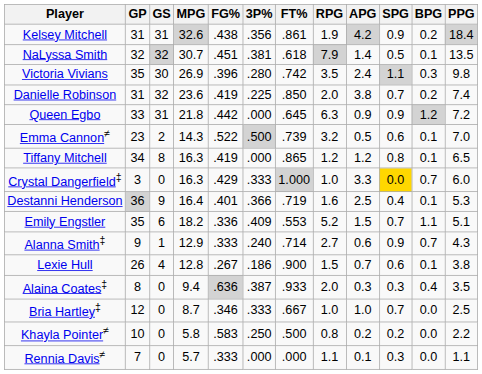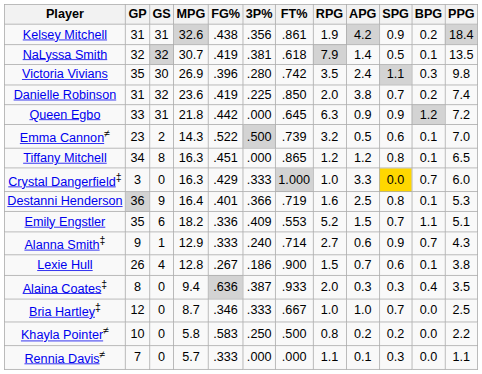(226, 54) .451 -> (226, 54) .419
(226, 158) .419 -> (226, 158) .451
(396, 201) 0.4 -> (396, 201) 0.8
